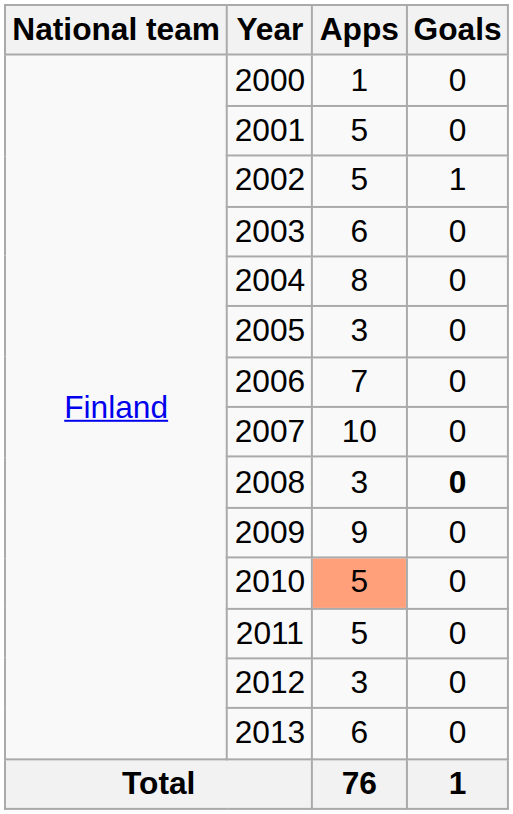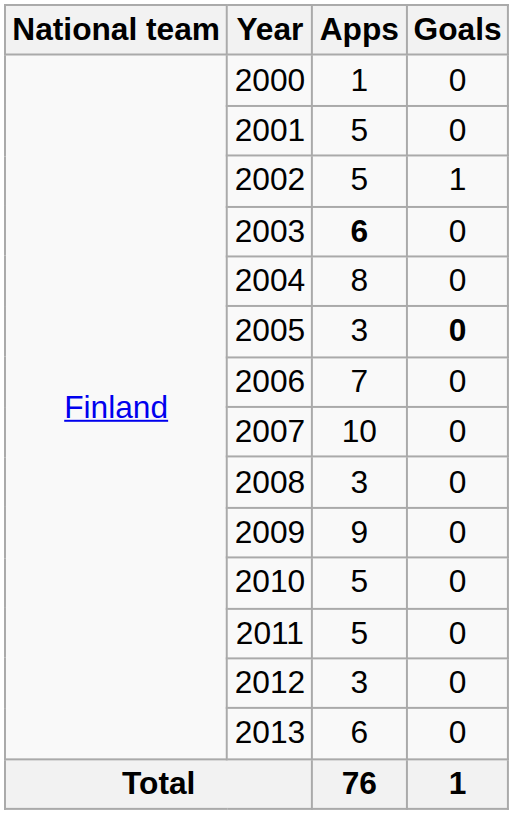(359, 230) normal -> (359, 230) bold
(458, 331) normal -> (458, 331) bold
(458, 481) bold -> (458, 481) normal
(359, 582) lightsalmon background -> (359, 582) no background
